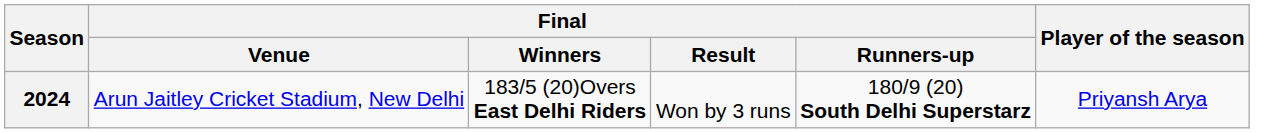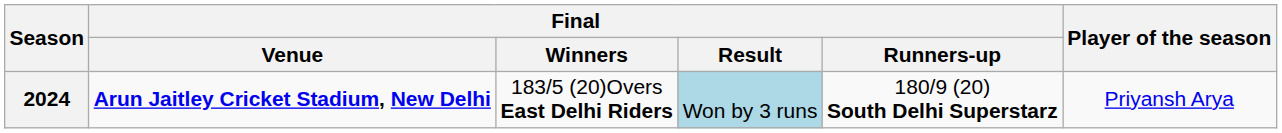(279, 99) normal -> (292, 99) bold
(723, 111) no background -> (750, 111) lightblue background
